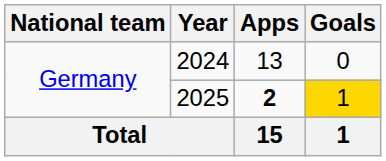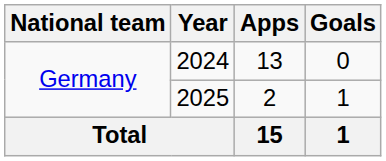(270, 98) bold -> (270, 98) normal
(343, 98) gold background -> (343, 98) no background
